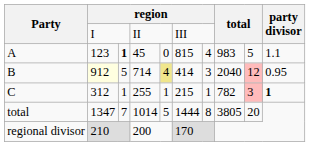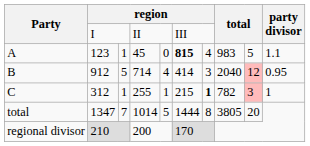(124, 53) bold -> (124, 53) normal
(184, 53) normal -> (184, 53) bold
(100, 72) lightyellow background -> (100, 72) no background
(166, 72) khaki background -> (166, 72) no background
(208, 92) normal -> (208, 92) bold
(268, 92) bold -> (268, 92) normal
